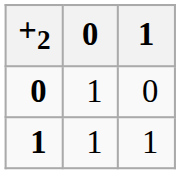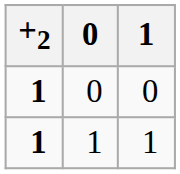(34, 90) 0 -> (34, 90) 1
(90, 90) 1 -> (90, 90) 0
